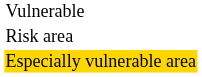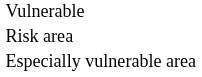(101, 61) gold background -> (101, 61) no background
